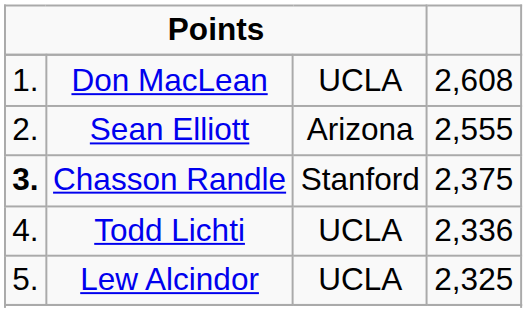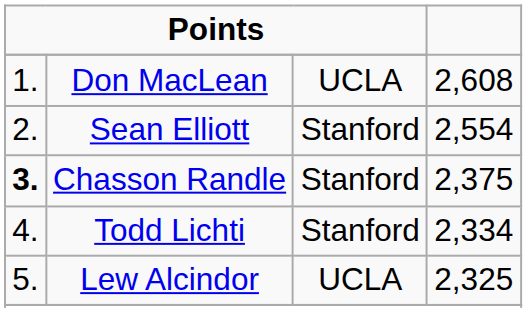(360, 129) Arizona -> (360, 129) Stanford
(474, 129) 2,555 -> (474, 129) 2,554
(360, 229) UCLA -> (360, 229) Stanford
(474, 229) 2,336 -> (474, 229) 2,334
